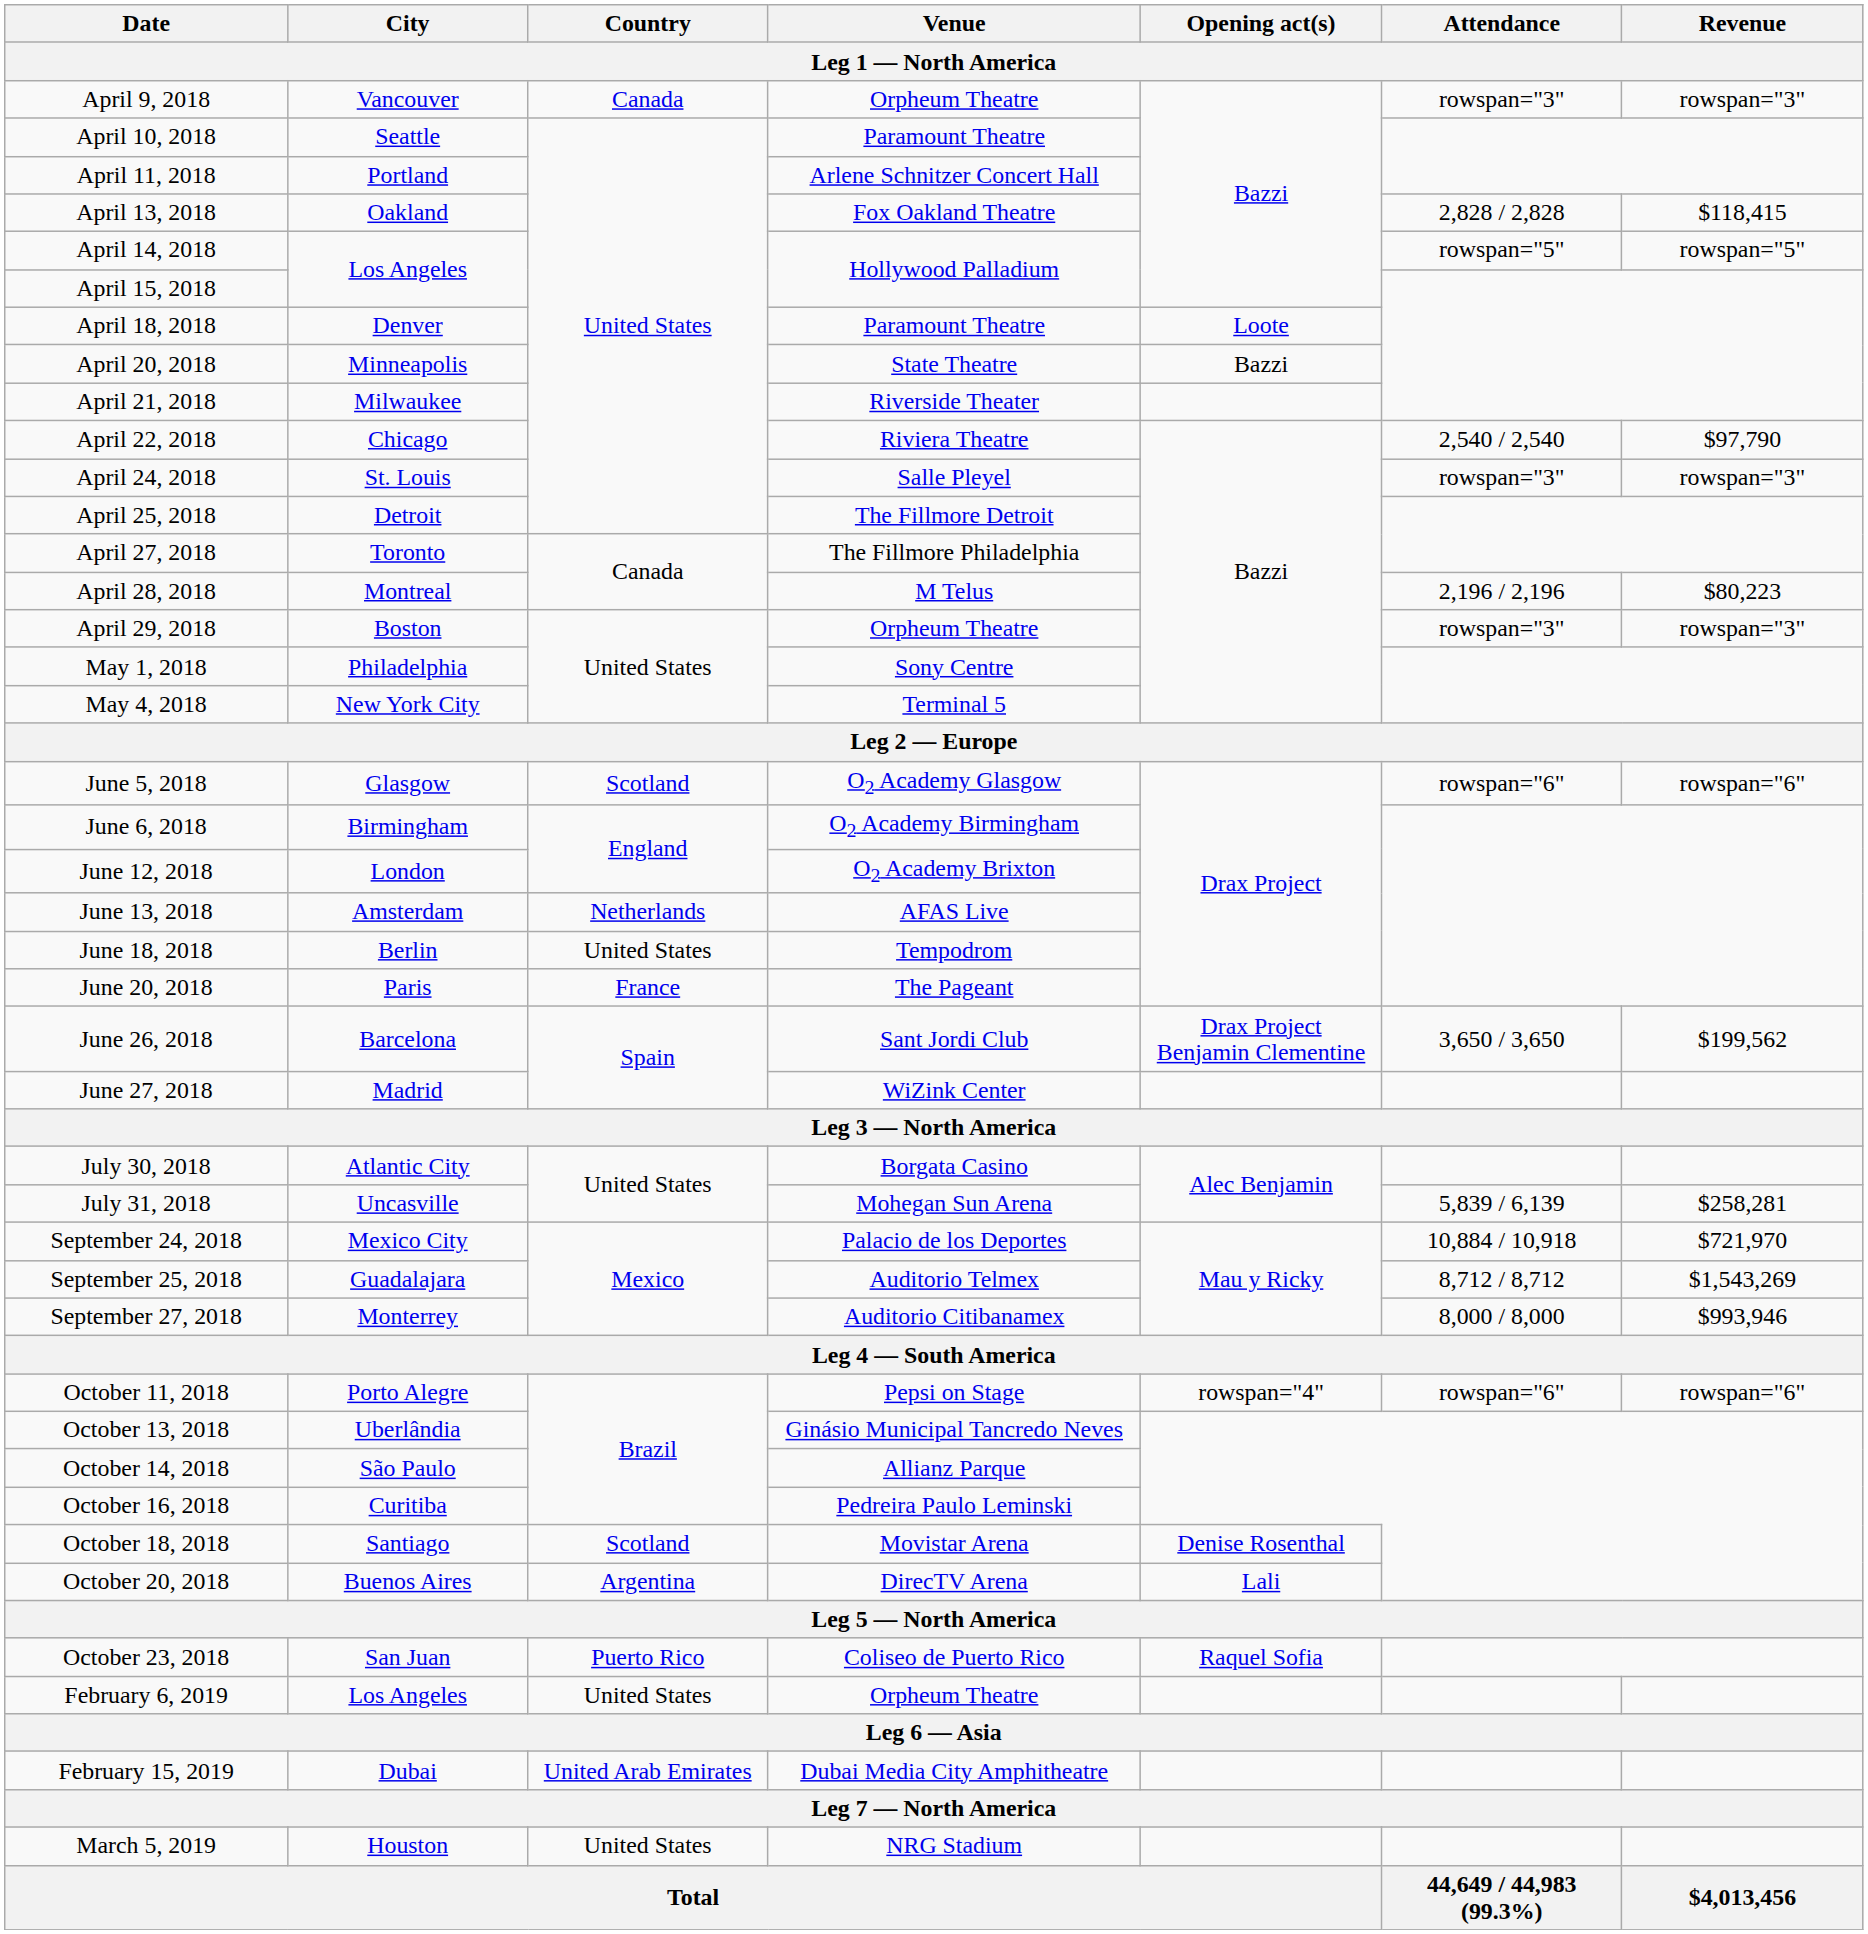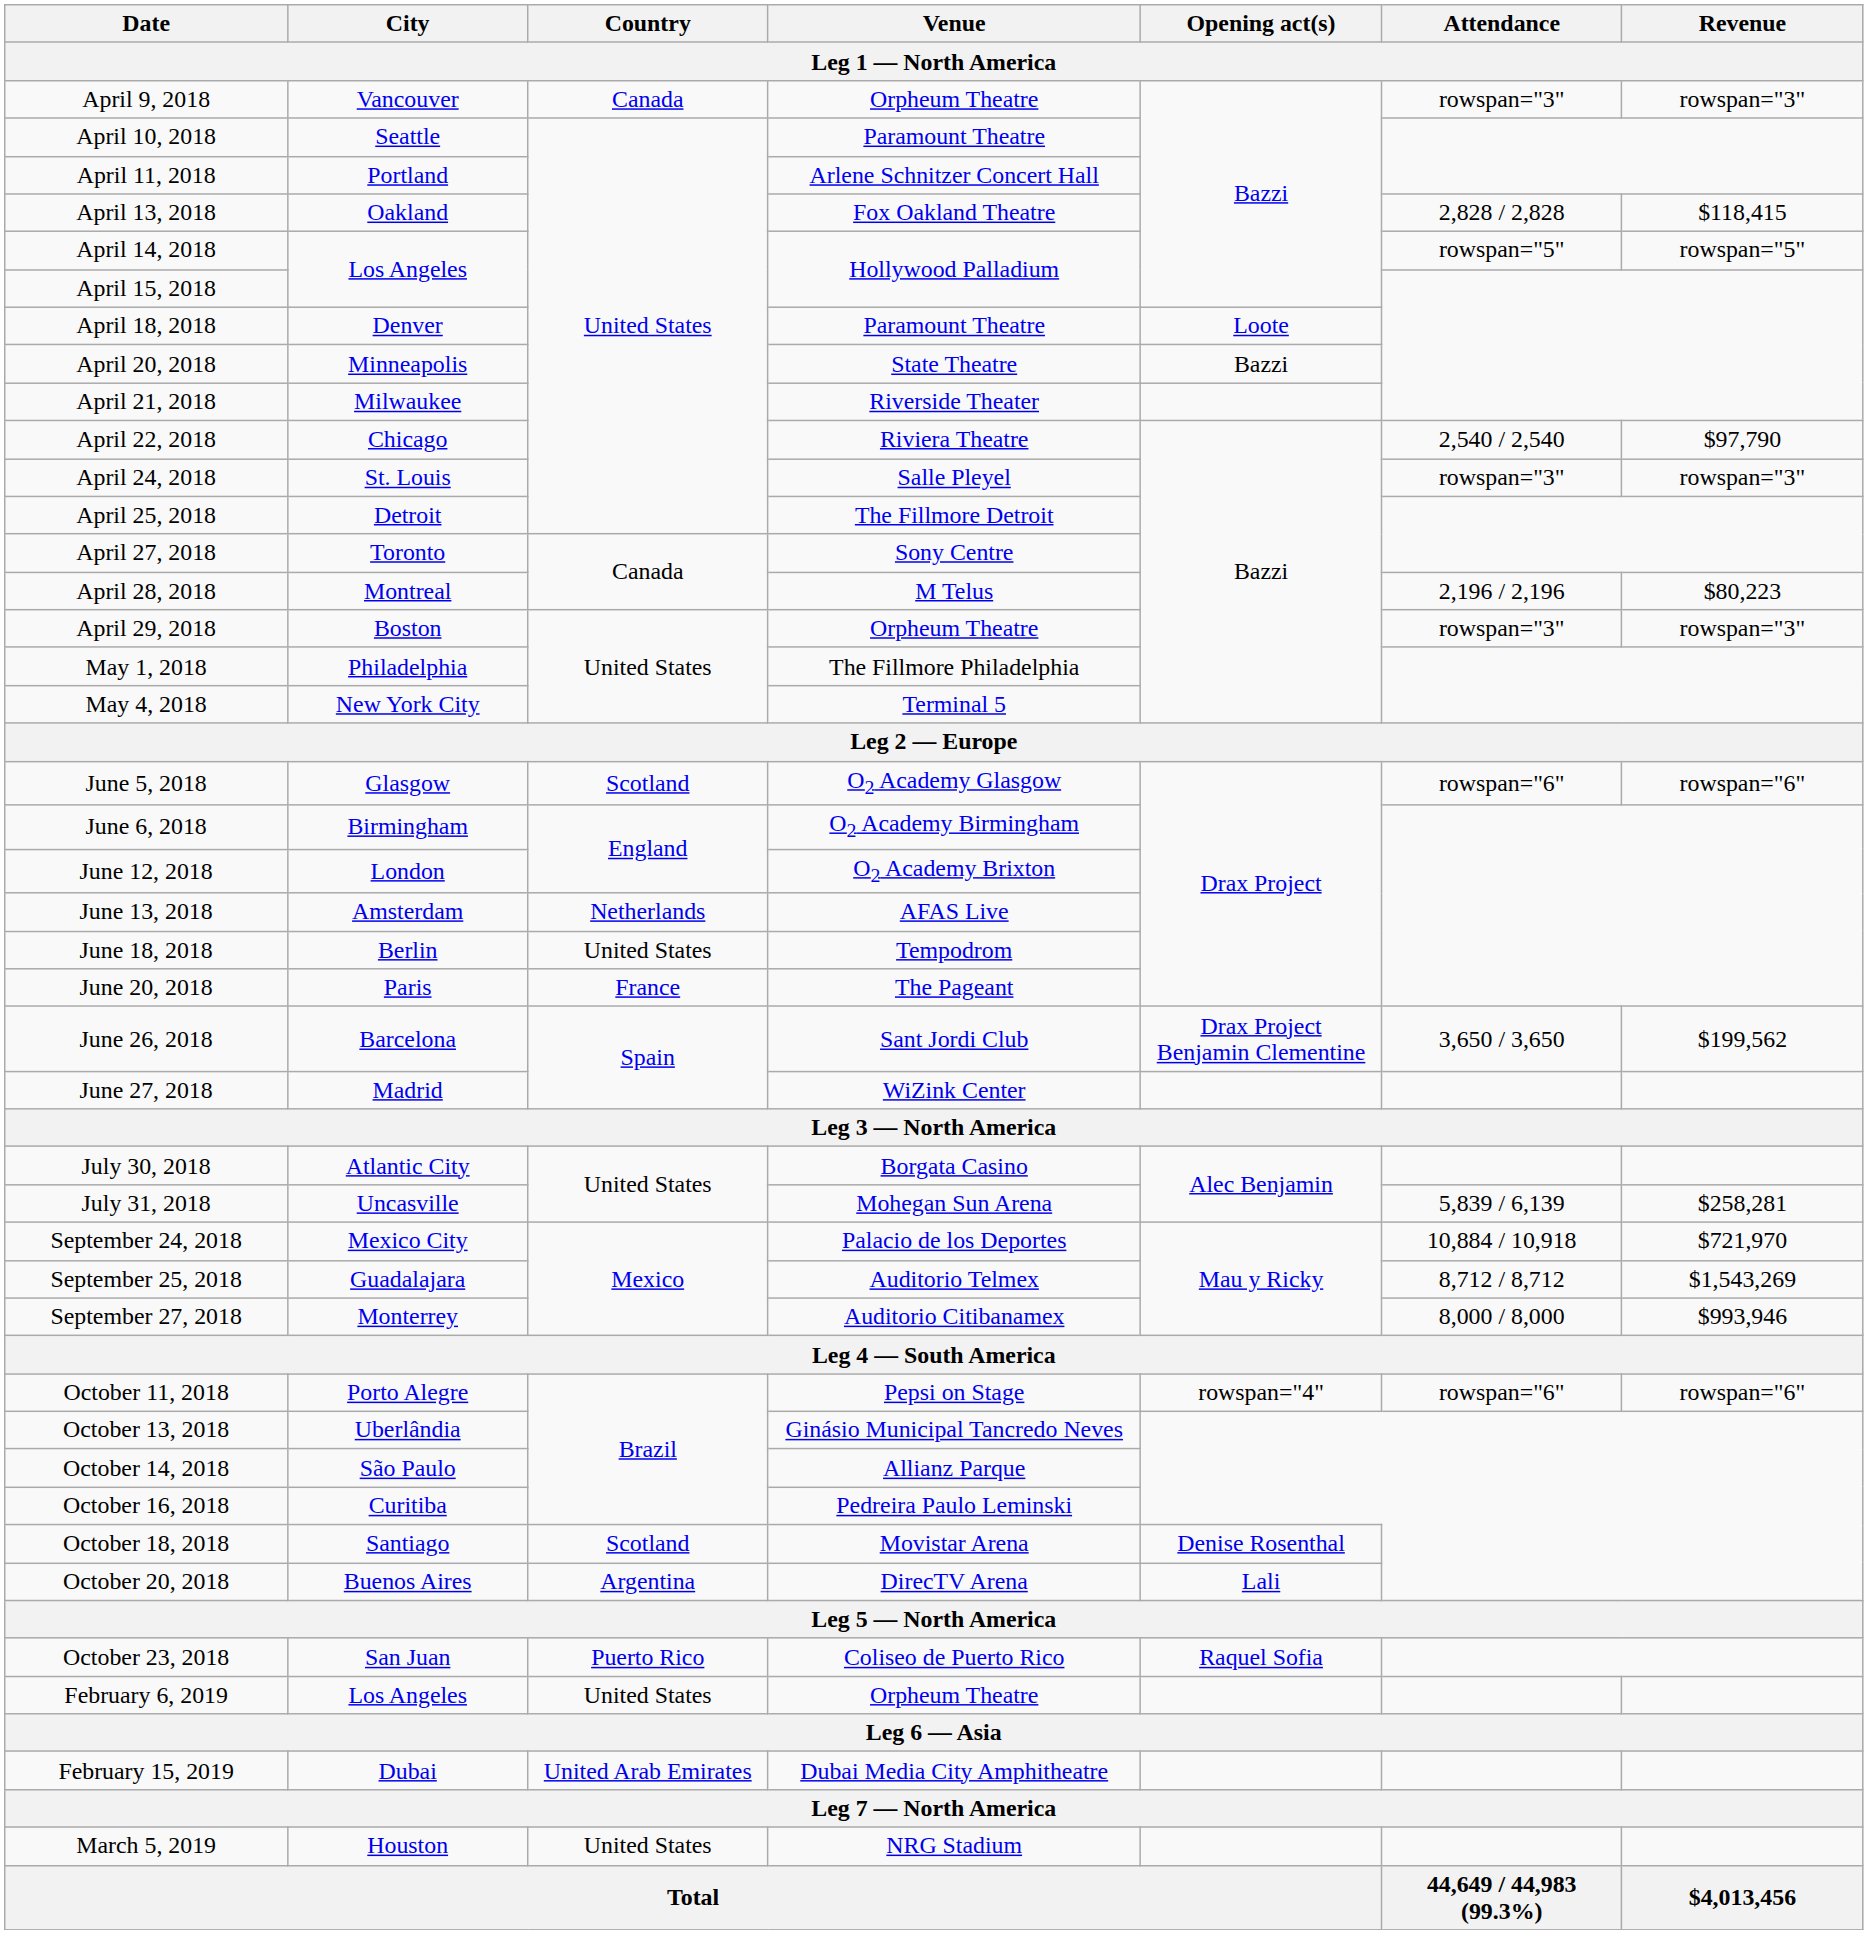(954, 552) The Fillmore Philadelphia -> (954, 552) Sony Centre
(954, 666) Sony Centre -> (954, 666) The Fillmore Philadelphia
